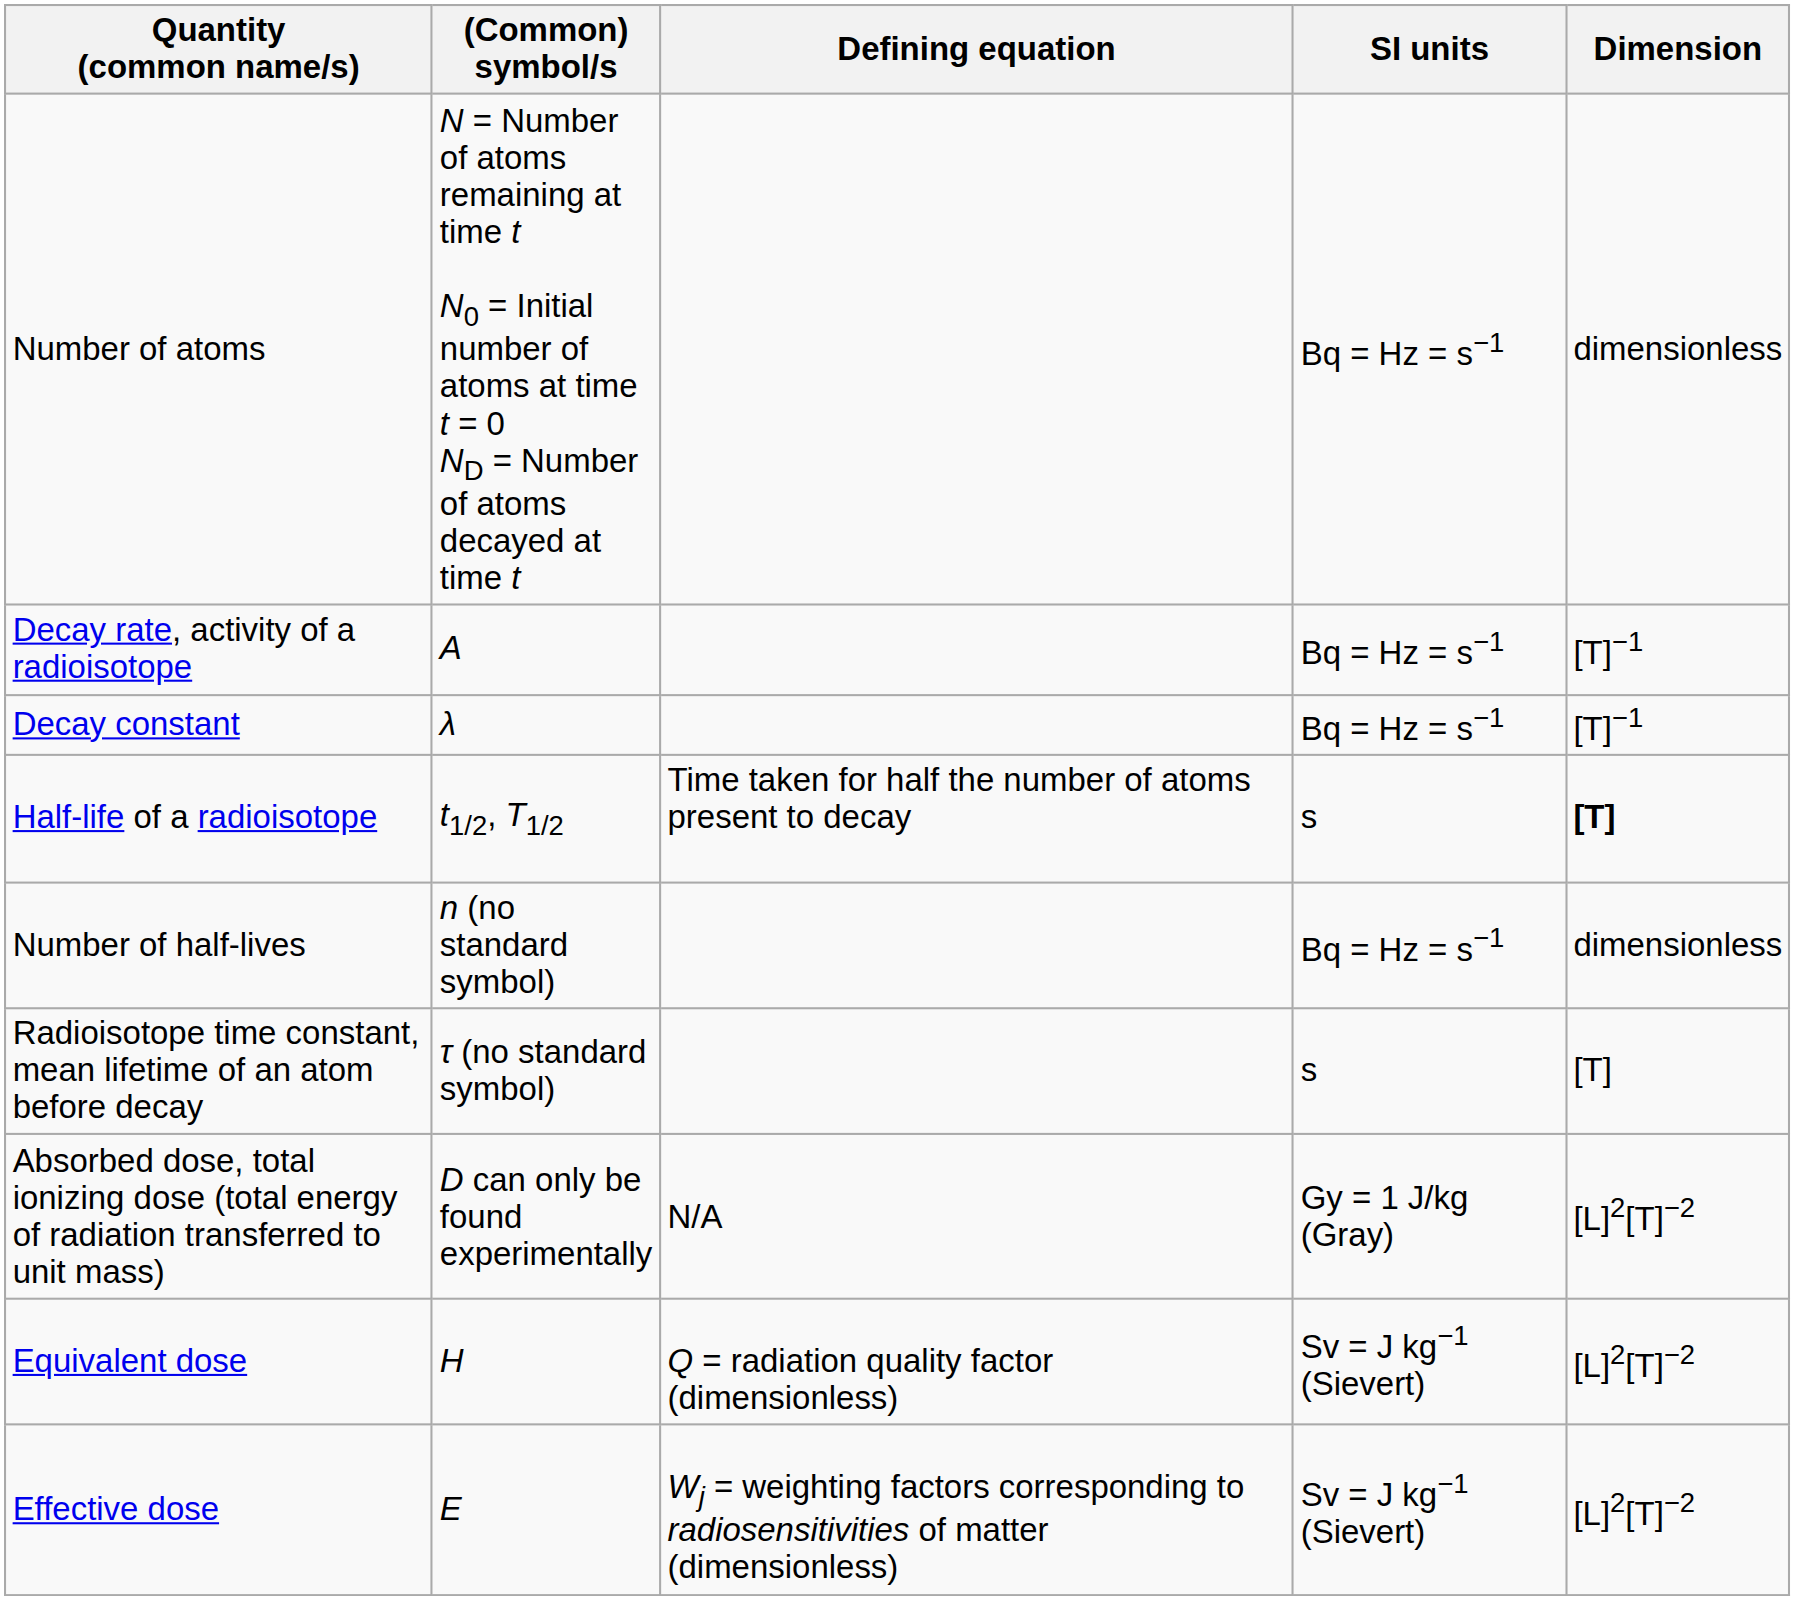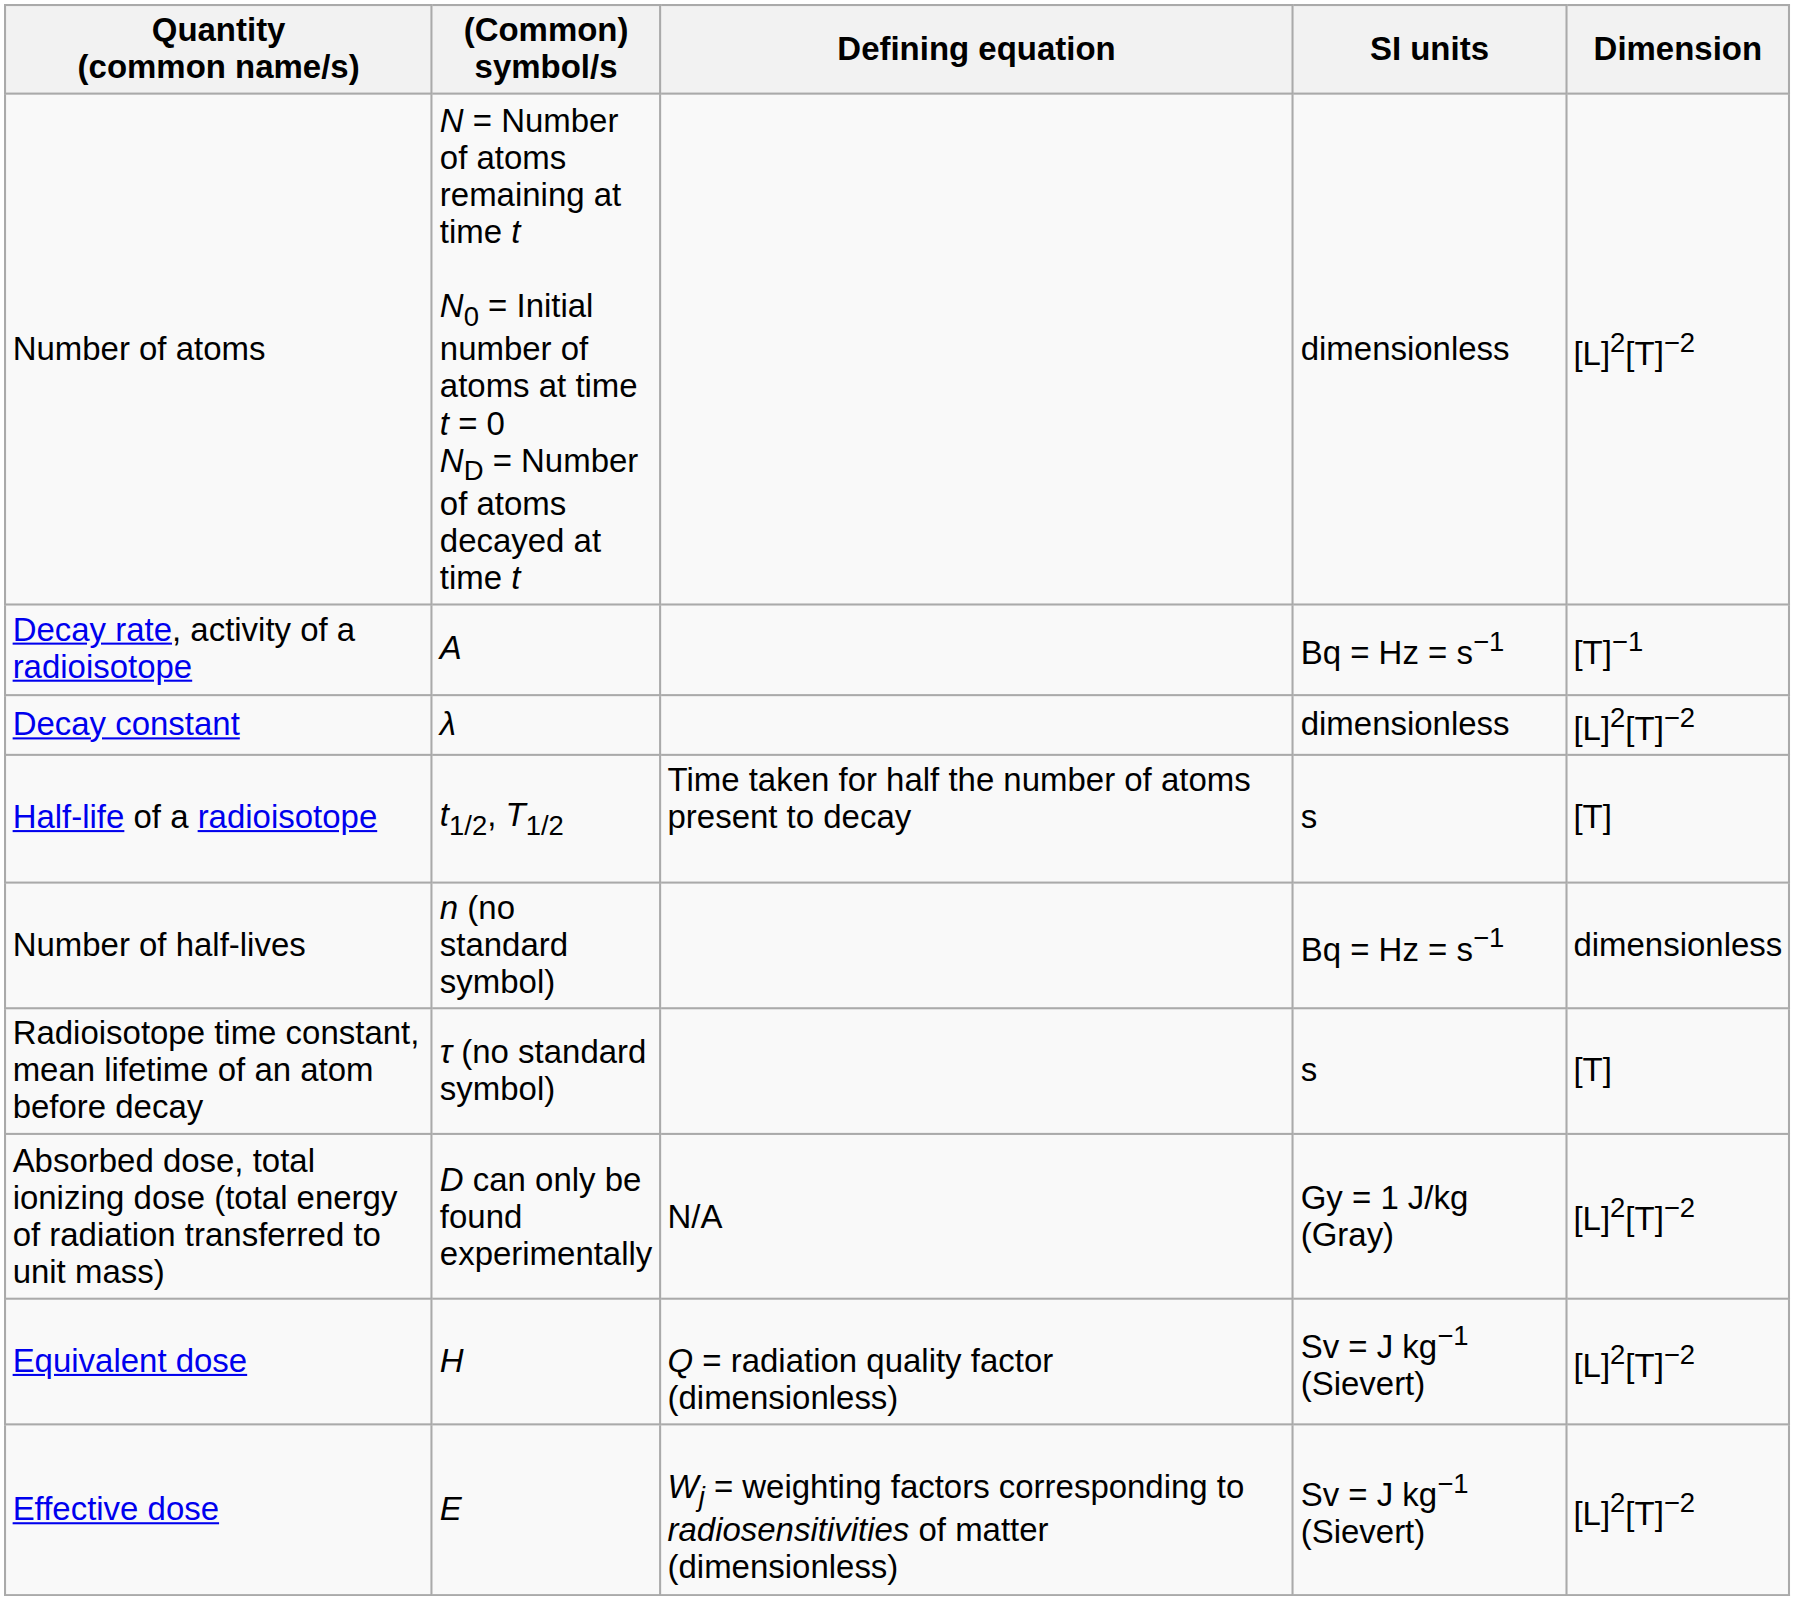(1402, 349) Bq = Hz = s−1 -> (1405, 349) dimensionless
(1678, 349) dimensionless -> (1634, 349) [L]2[T]−2
(1402, 724) Bq = Hz = s−1 -> (1405, 724) dimensionless
(1608, 724) [T]−1 -> (1634, 724) [L]2[T]−2
(1594, 817) bold -> (1593, 817) normal
